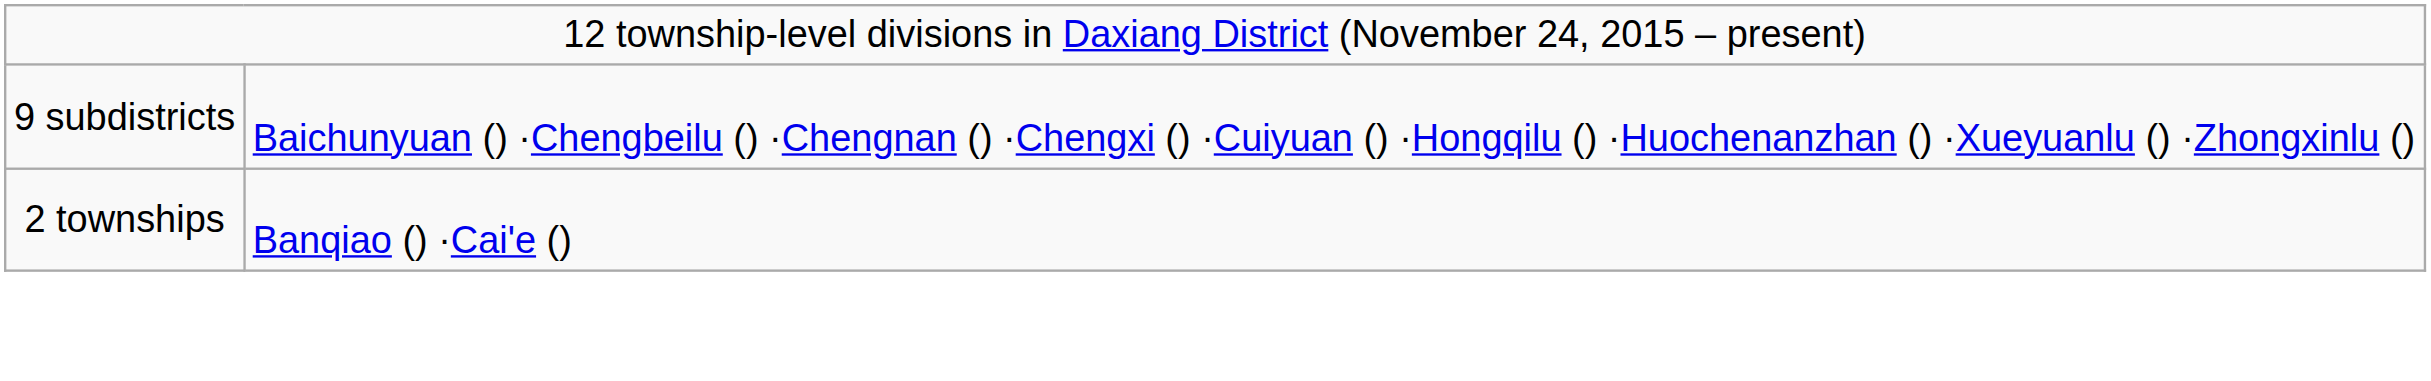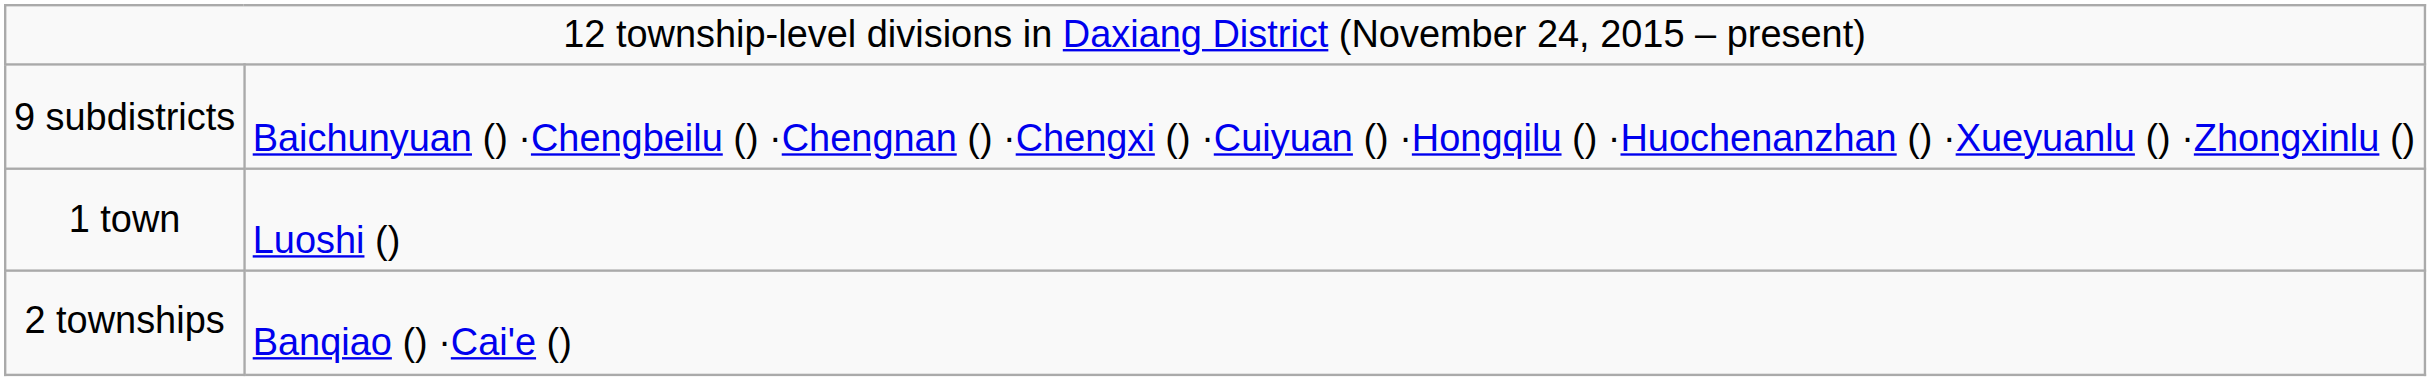+ row: (125, 218)
